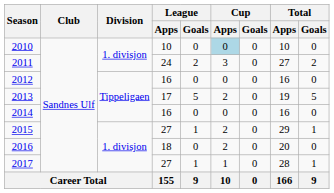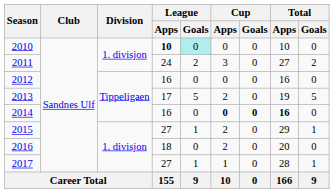(166, 46) normal -> (166, 46) bold
(196, 46) no background -> (196, 46) paleturquoise background
(225, 46) lightblue background -> (225, 46) no background
(225, 113) normal -> (225, 113) bold
(255, 113) normal -> (255, 113) bold
(284, 113) normal -> (284, 113) bold
